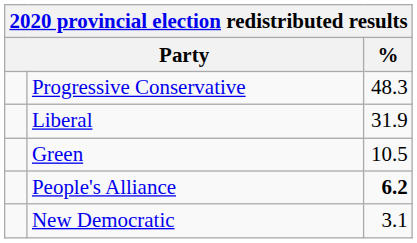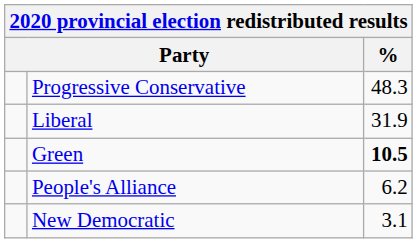(389, 154) normal -> (389, 154) bold
(395, 187) bold -> (395, 187) normal
